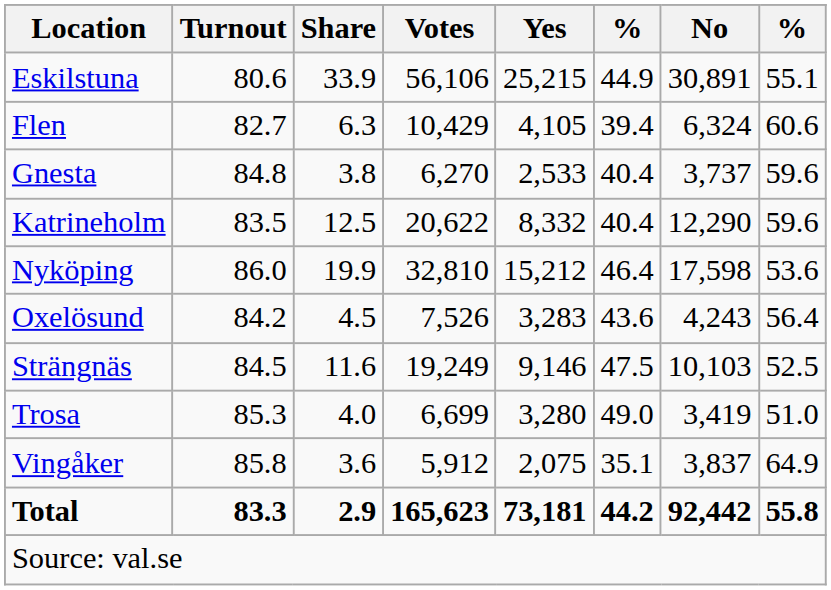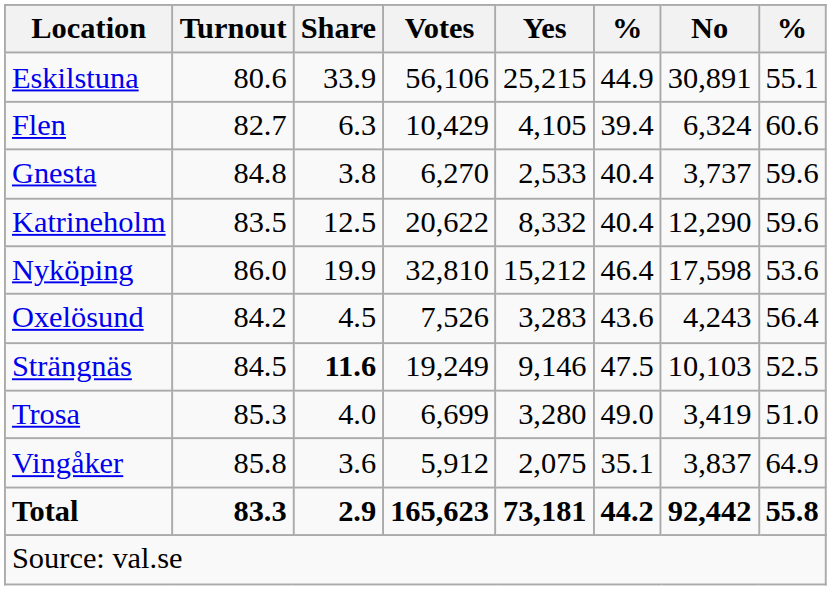(350, 366) normal -> (350, 366) bold
